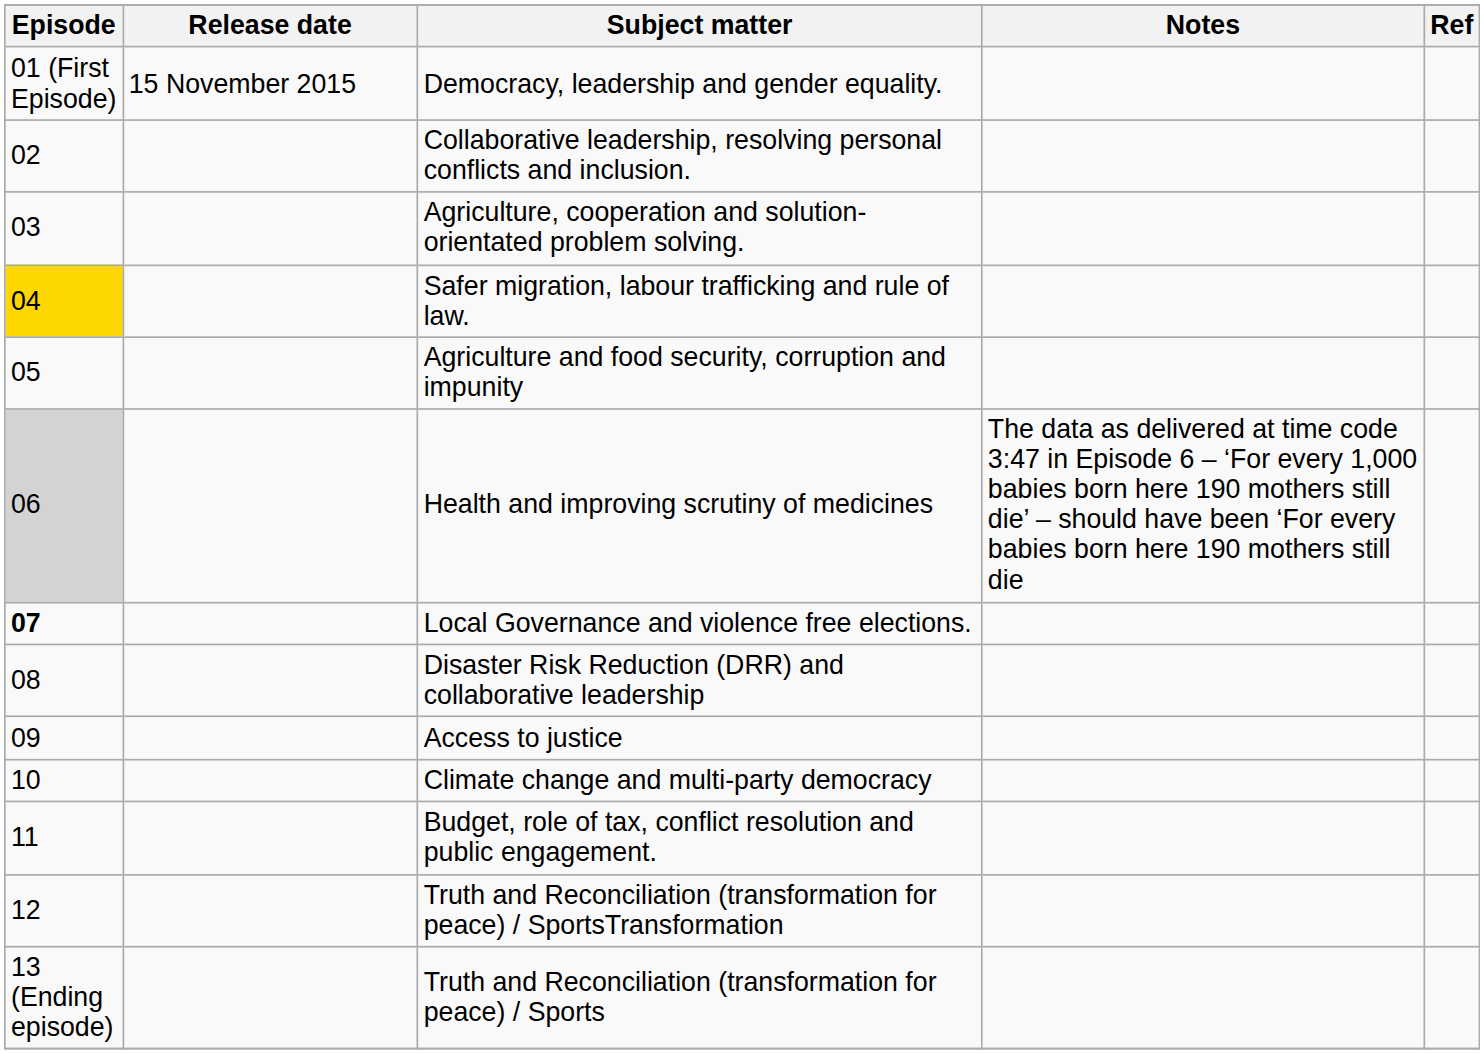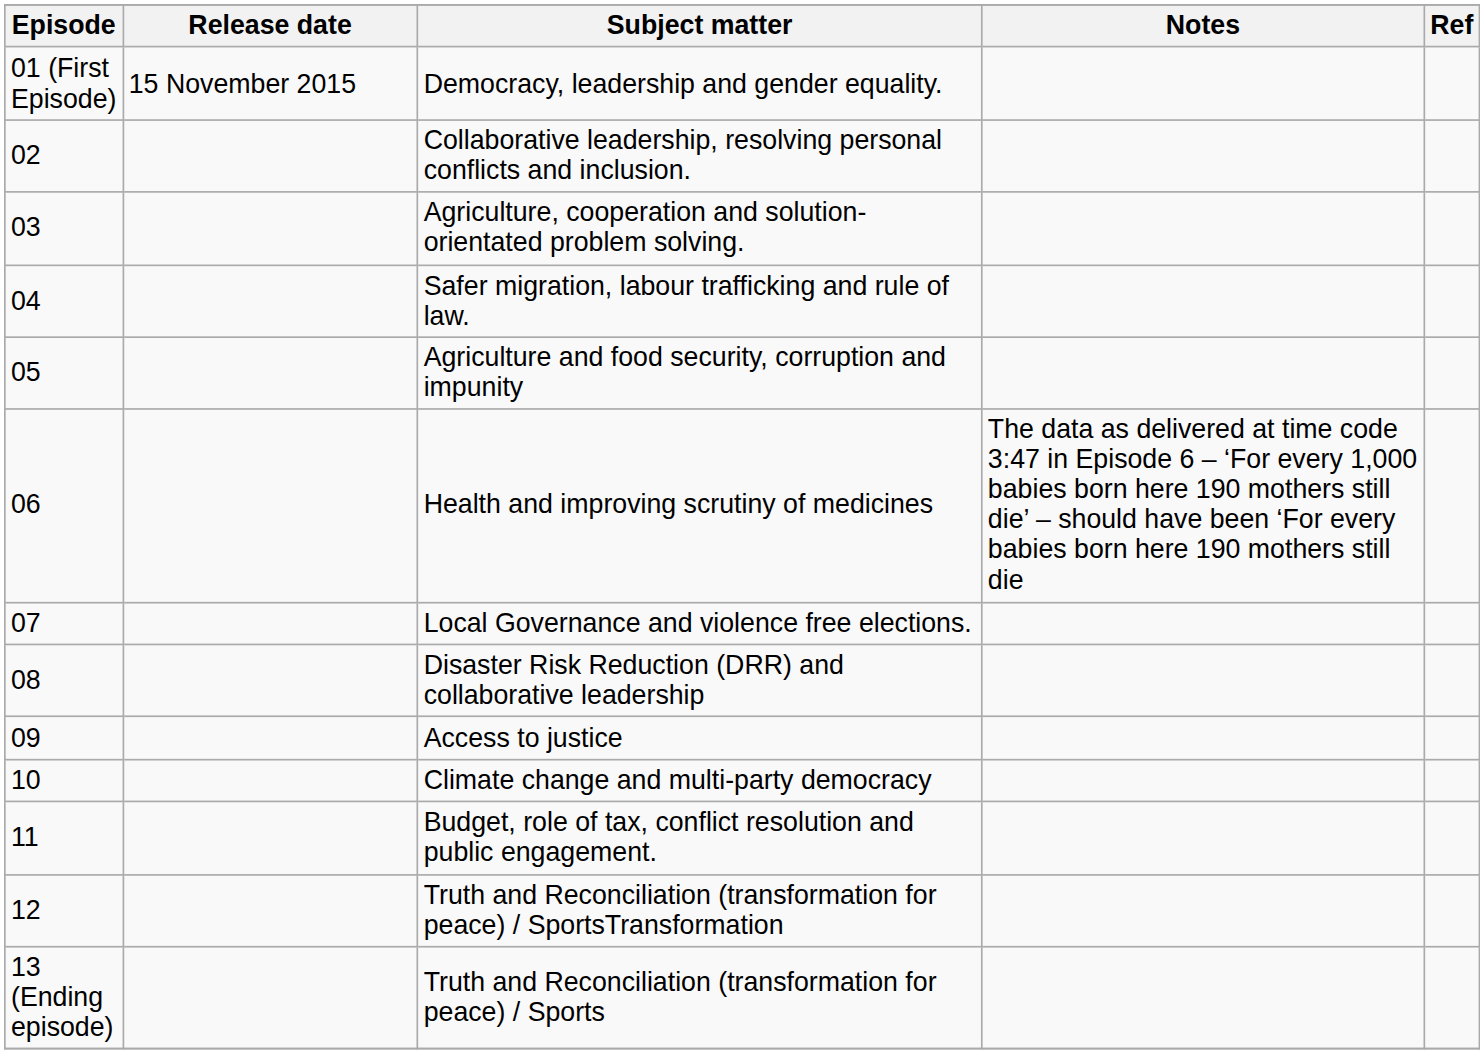(26, 300) gold background -> (26, 300) no background
(26, 505) lightgrey background -> (26, 505) no background
(26, 622) bold -> (26, 622) normal
